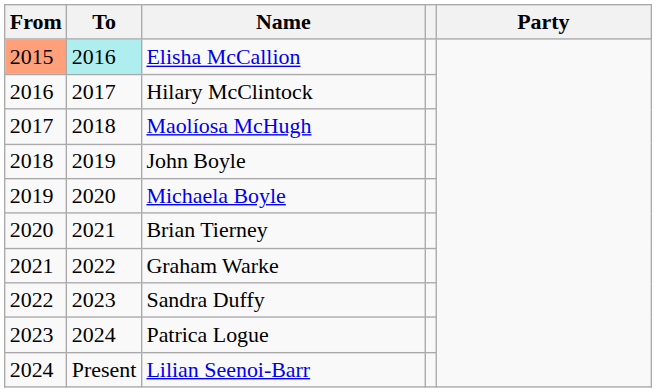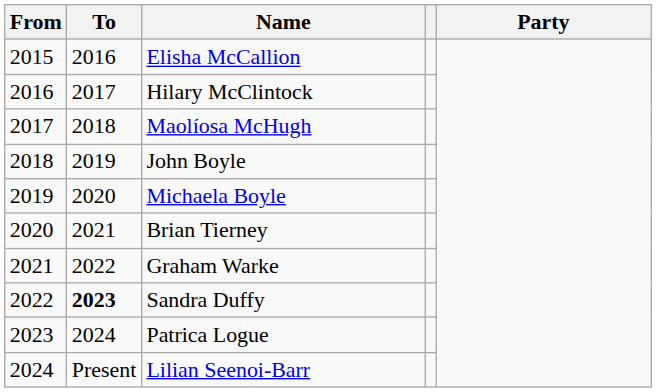(32, 56) lightsalmon background -> (32, 56) no background
(94, 56) paleturquoise background -> (94, 56) no background
(94, 299) normal -> (94, 299) bold
